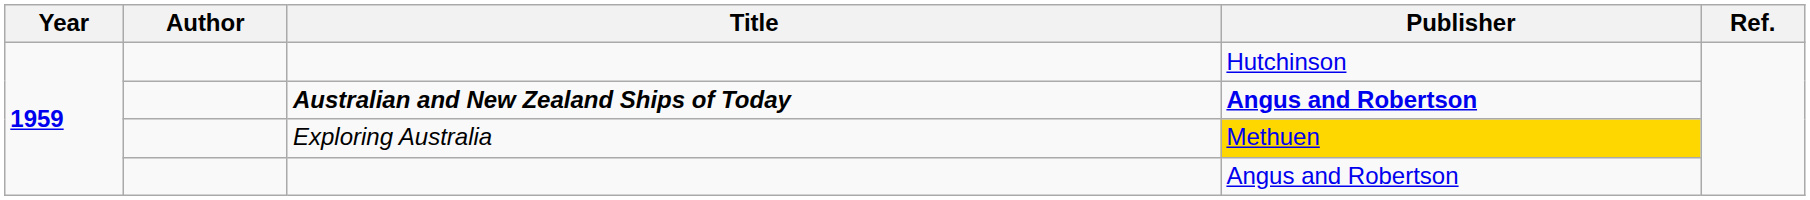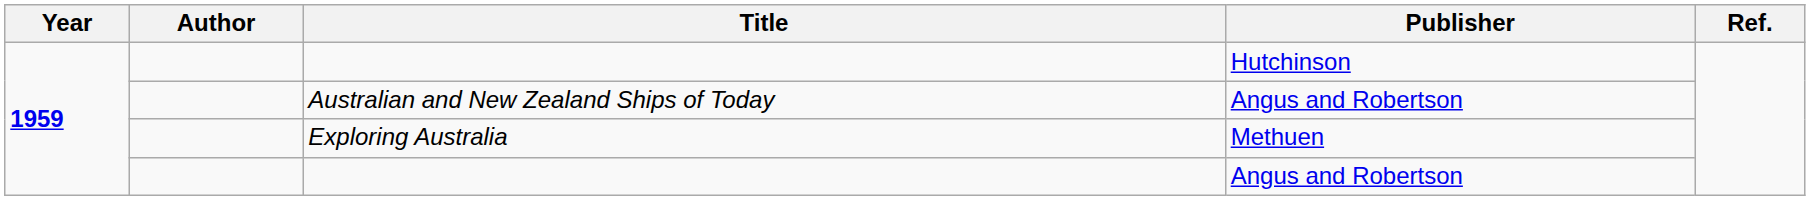(542, 99) bold -> (541, 99) normal
(1352, 99) bold -> (1347, 99) normal
(1273, 137) gold background -> (1277, 137) no background
